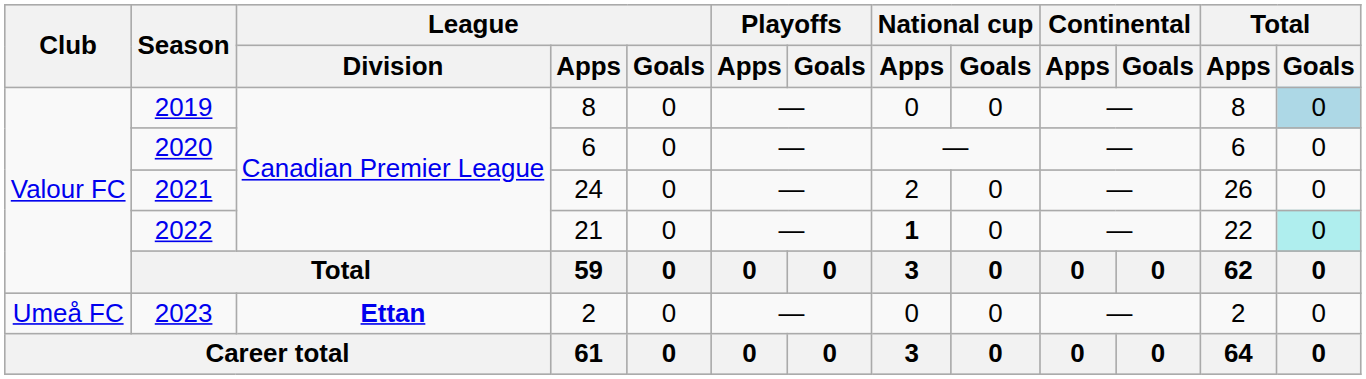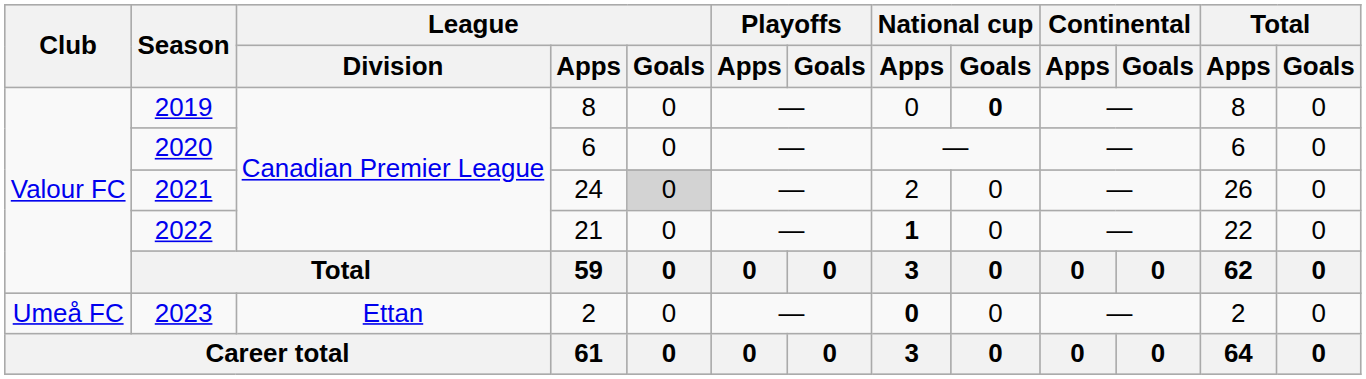(995, 107) normal -> (995, 107) bold
(1319, 107) lightblue background -> (1319, 107) no background
(669, 189) no background -> (669, 189) lightgrey background
(1319, 230) paleturquoise background -> (1319, 230) no background
(393, 312) bold -> (393, 312) normal
(912, 312) normal -> (912, 312) bold
